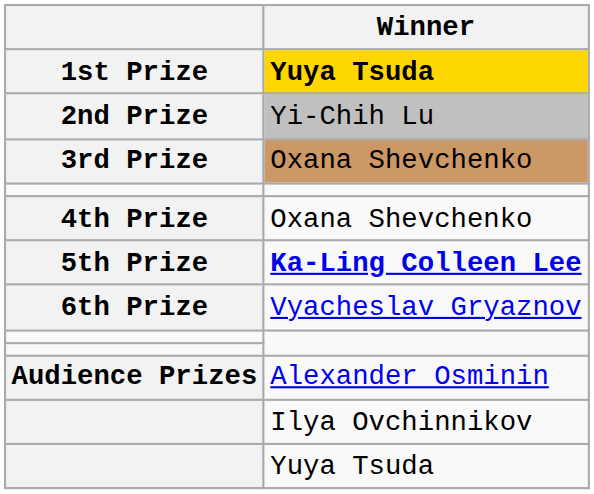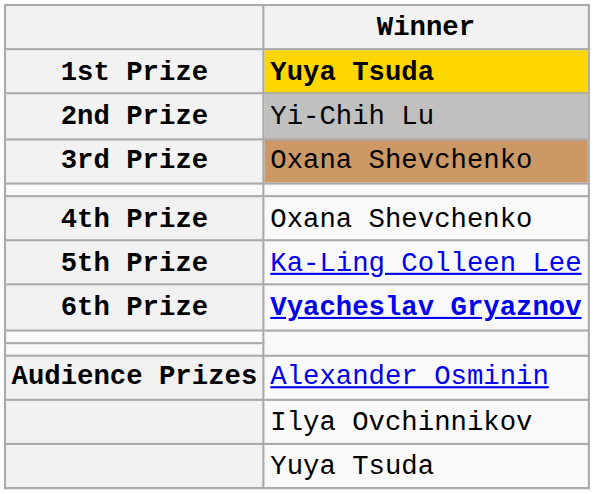(426, 263) bold -> (426, 263) normal
(426, 307) normal -> (426, 307) bold
